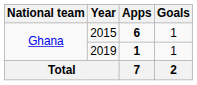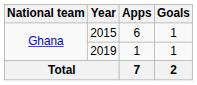(137, 32) bold -> (137, 32) normal
(137, 51) bold -> (137, 51) normal
